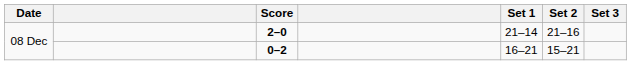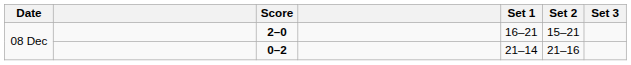(521, 32) 21–14 -> (521, 32) 16–21
(563, 32) 21–16 -> (563, 32) 15–21
(521, 50) 16–21 -> (521, 50) 21–14
(563, 50) 15–21 -> (563, 50) 21–16
